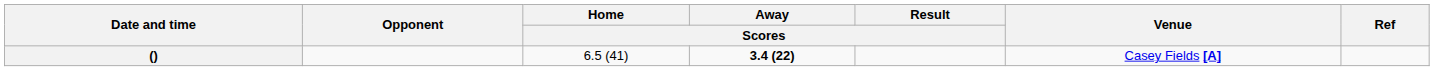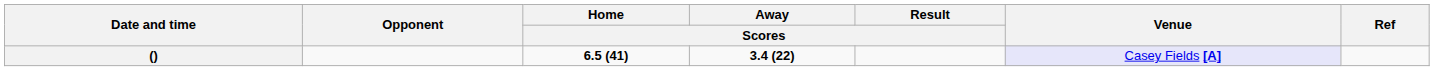(606, 56) normal -> (606, 56) bold
(1173, 56) no background -> (1173, 56) lavender background
